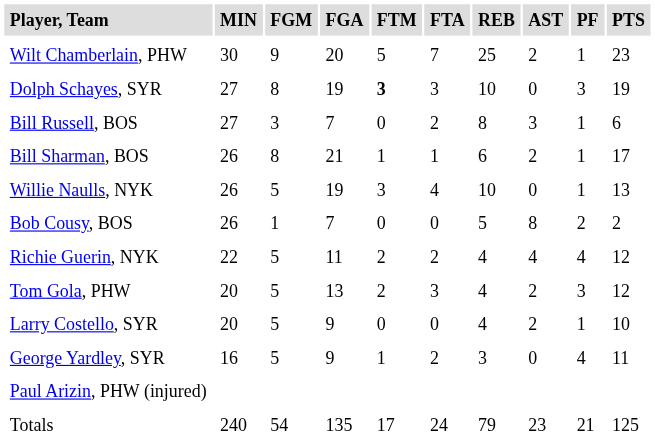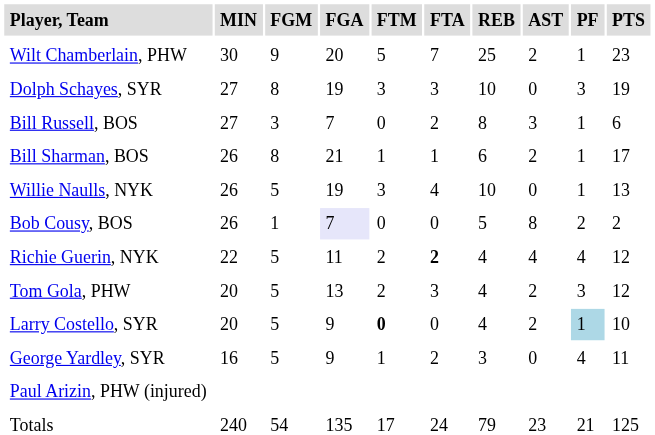(381, 89) bold -> (381, 89) normal
(330, 223) no background -> (330, 223) lavender background
(435, 257) normal -> (435, 257) bold
(381, 324) normal -> (381, 324) bold
(581, 324) no background -> (581, 324) lightblue background
